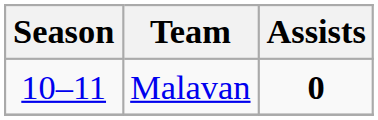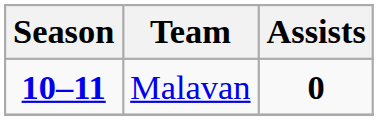(64, 86) normal -> (64, 86) bold
